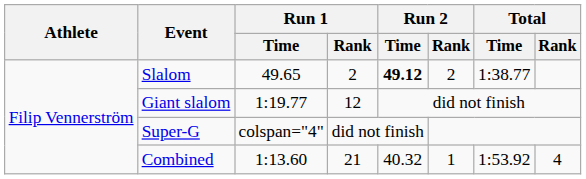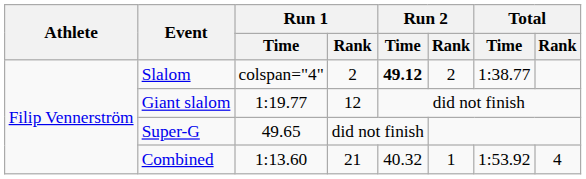(281, 74) 49.65 -> (281, 74) colspan="4"
(281, 131) colspan="4" -> (281, 131) 49.65
